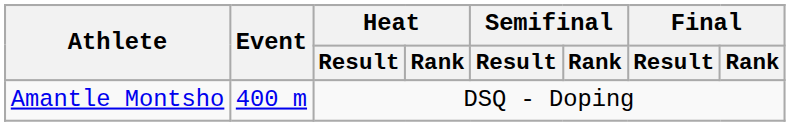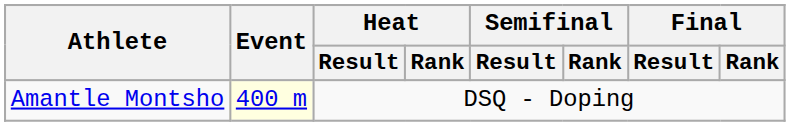(271, 100) no background -> (271, 100) lightyellow background
